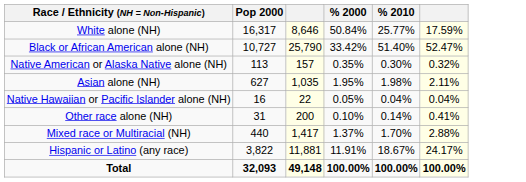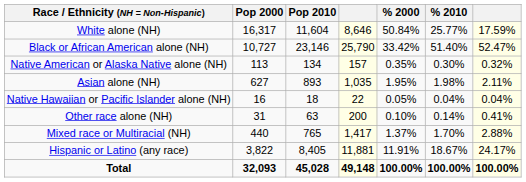+ column: (312, 13)
